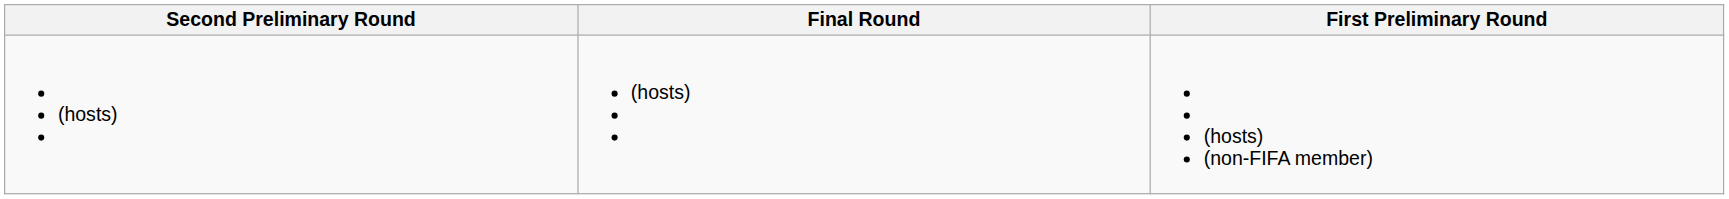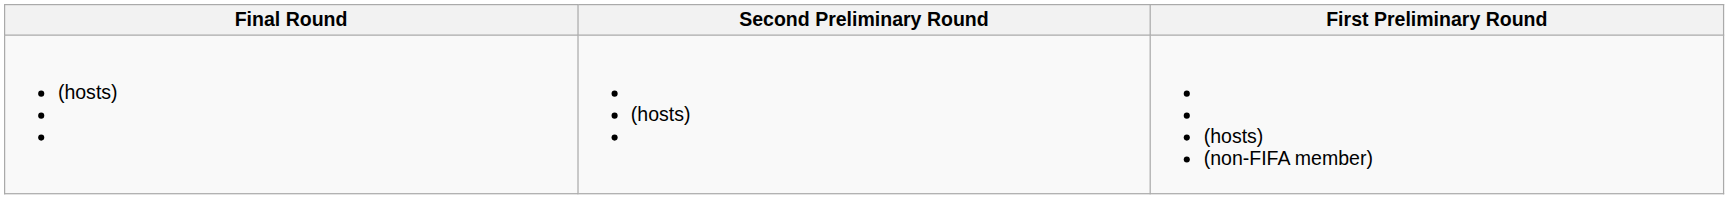columns swapped: (864, 19) <-> (291, 19)
